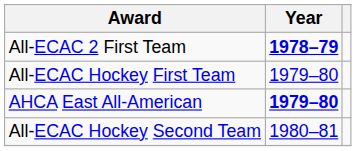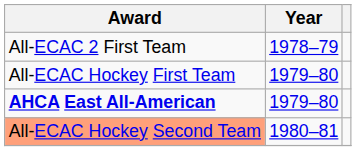(304, 46) bold -> (304, 46) normal
(105, 103) normal -> (112, 103) bold
(304, 103) bold -> (304, 103) normal
(135, 131) no background -> (135, 131) lightsalmon background
